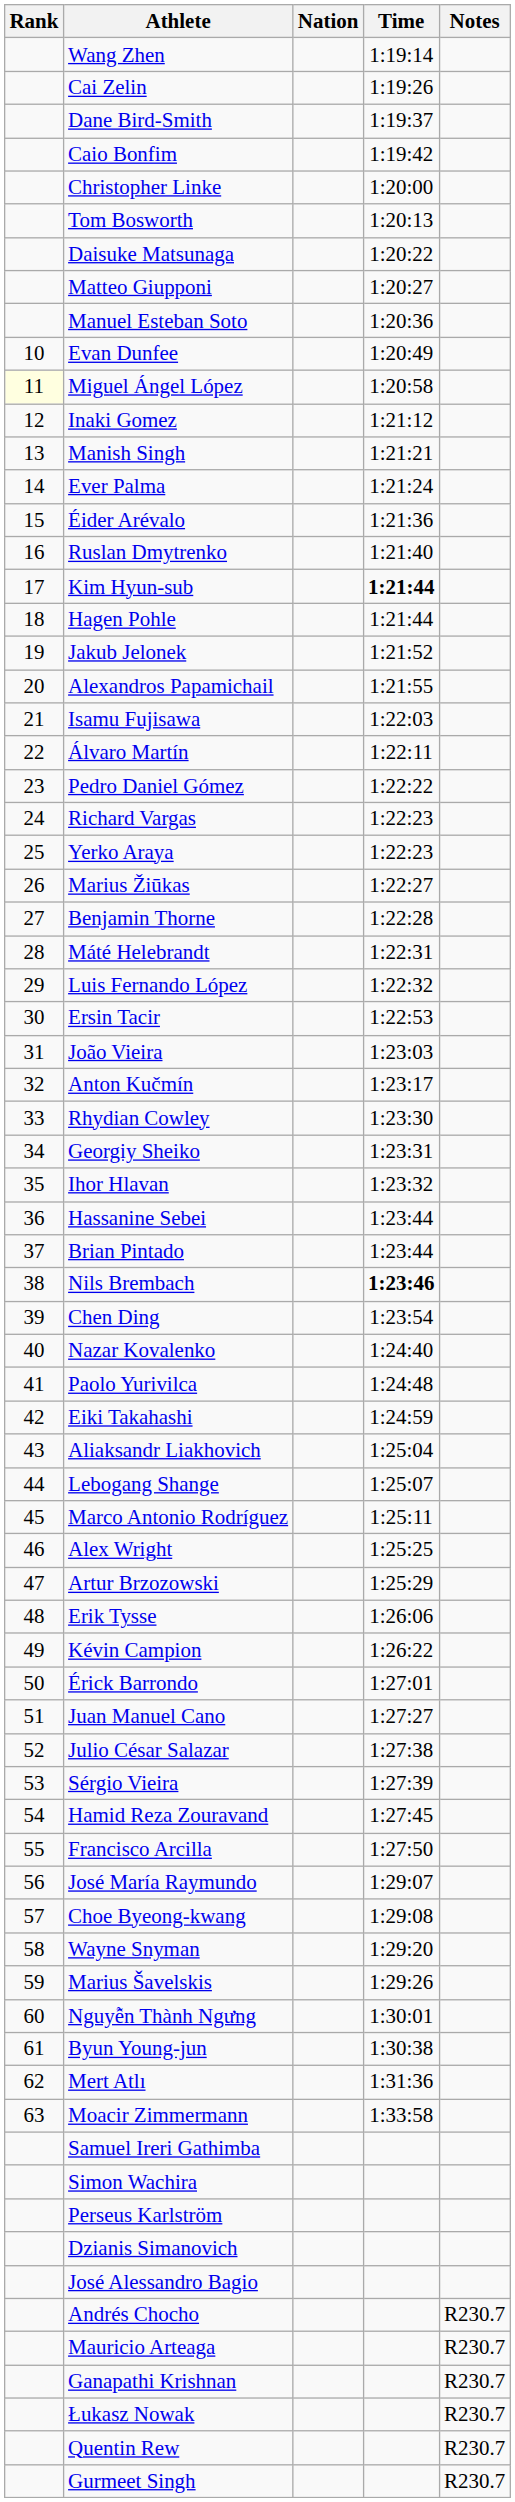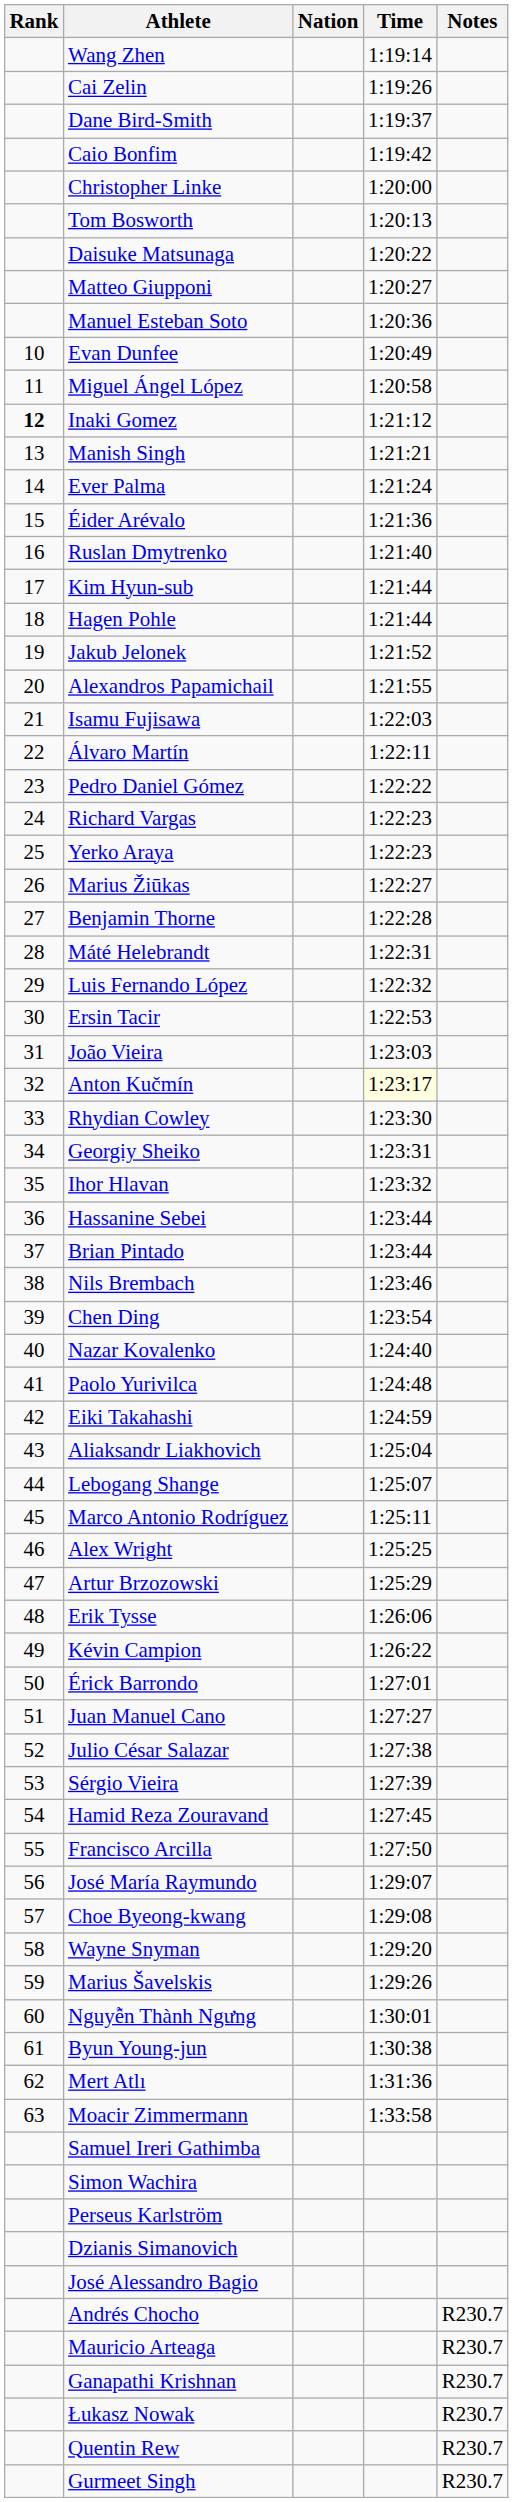(34, 386) lightyellow background -> (34, 386) no background
(34, 420) normal -> (34, 420) bold
(401, 586) bold -> (400, 586) normal
(401, 1084) no background -> (400, 1084) lightyellow background
(401, 1284) bold -> (400, 1284) normal
